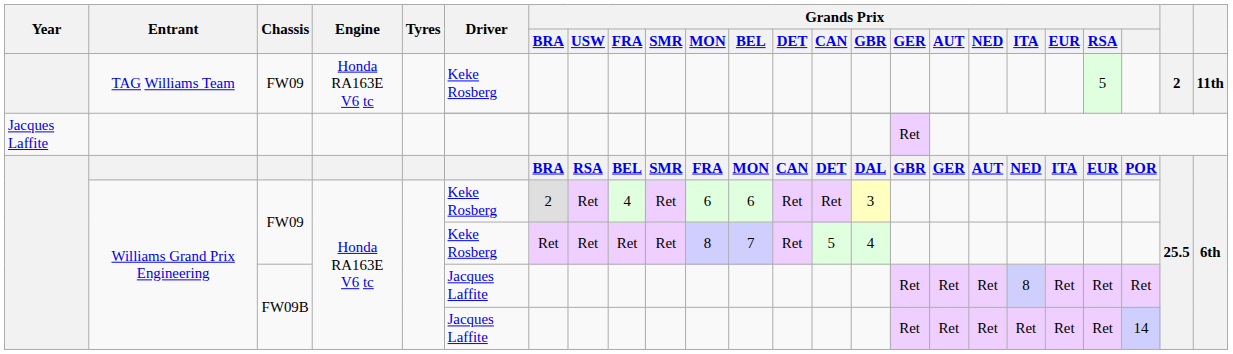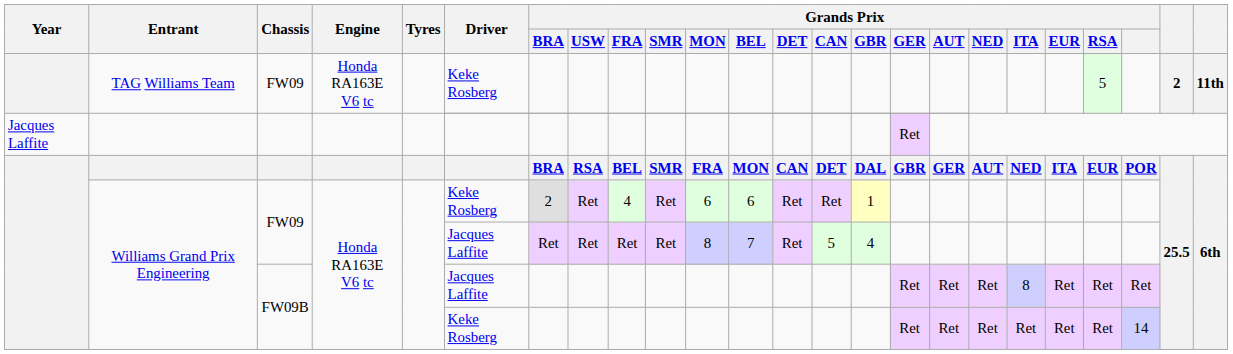(870, 201) 3 -> (870, 201) 1
(472, 243) Keke Rosberg -> (471, 243) Jacques Laffite
(471, 328) Jacques Laffite -> (472, 328) Keke Rosberg
